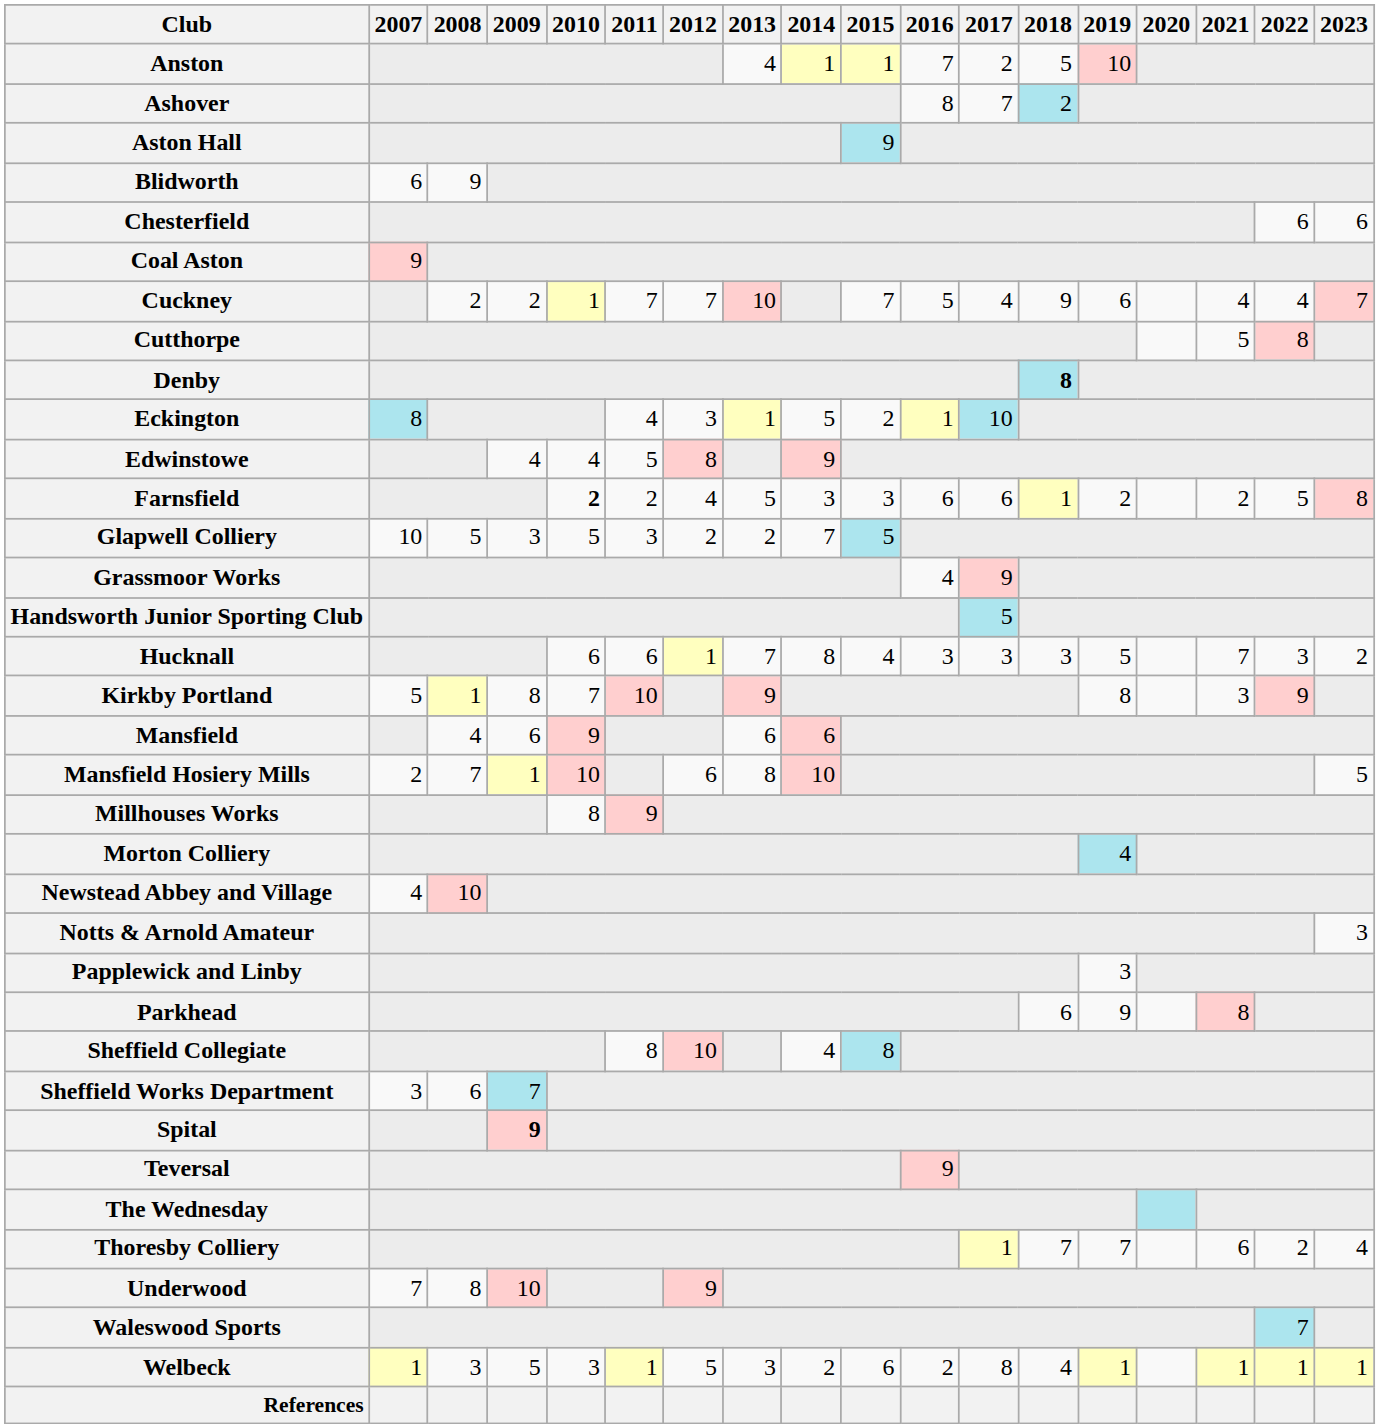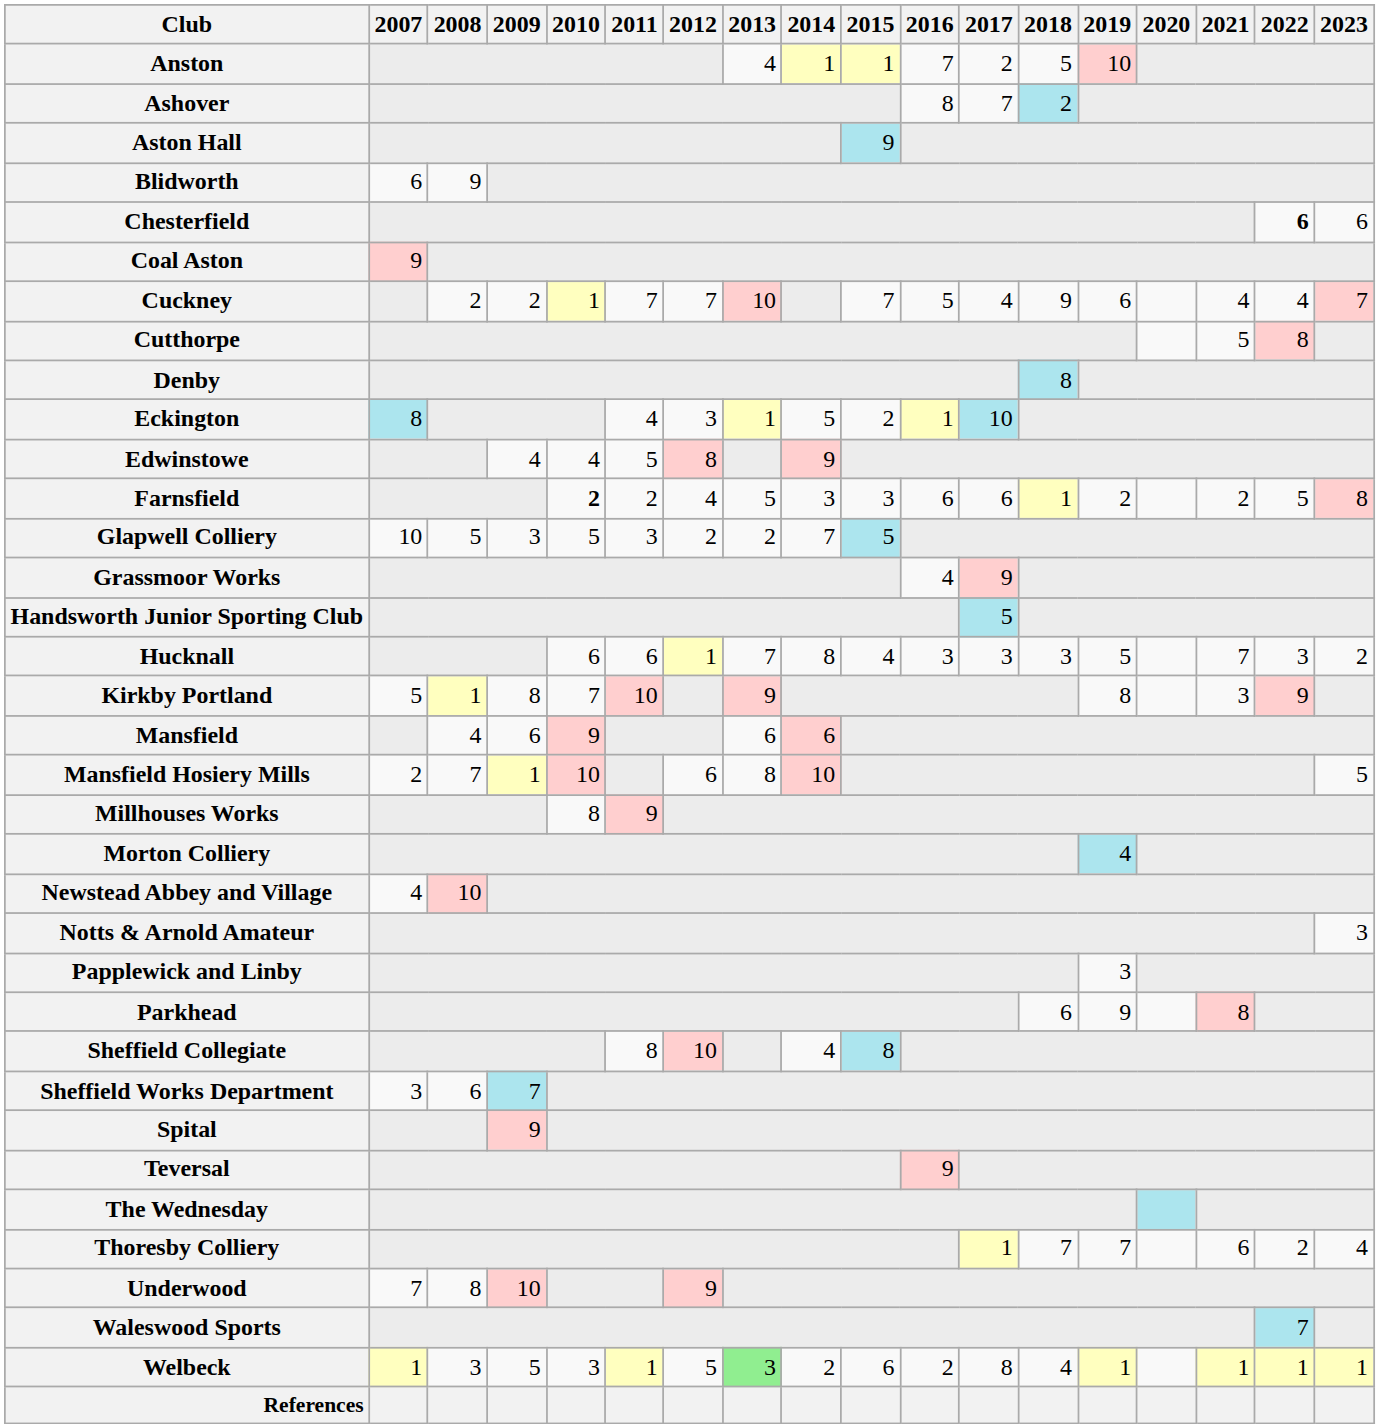(1303, 221) normal -> (1303, 221) bold
(1066, 379) bold -> (1066, 379) normal
(535, 1129) bold -> (535, 1129) normal
(770, 1366) no background -> (770, 1366) lightgreen background
